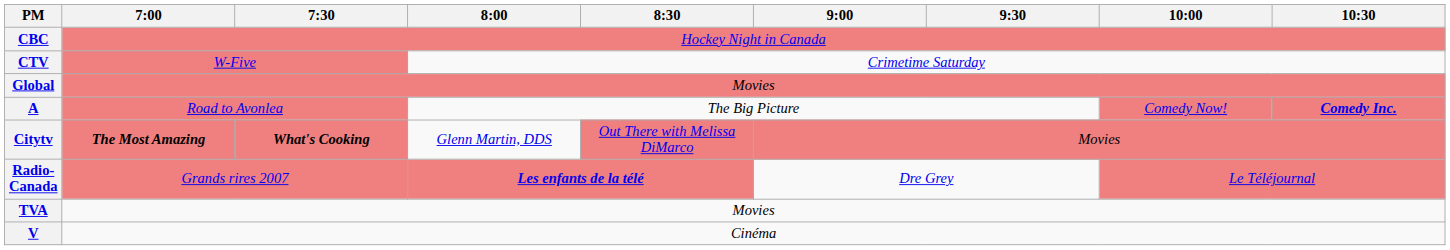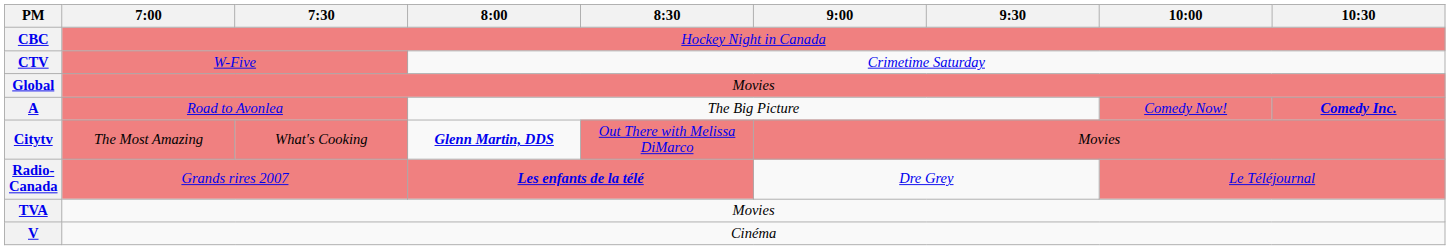(148, 139) bold -> (148, 139) normal
(321, 139) bold -> (321, 139) normal
(494, 139) normal -> (494, 139) bold
